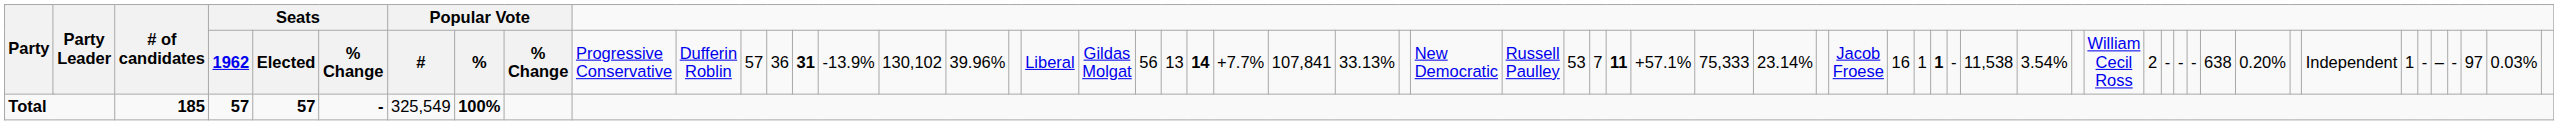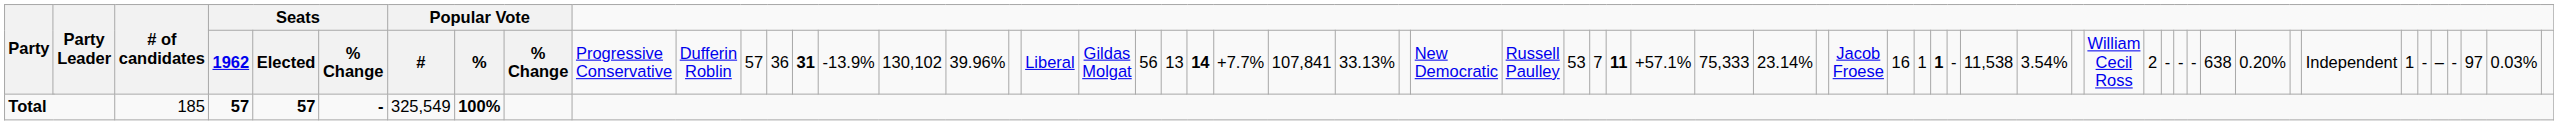(191, 106) bold -> (191, 106) normal
